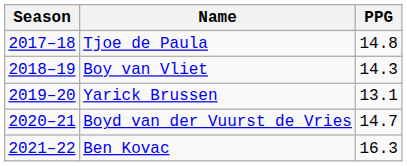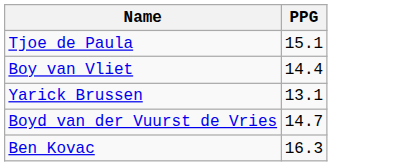- column: (42, 18)
(379, 44) 14.8 -> (304, 44) 15.1
(379, 70) 14.3 -> (304, 70) 14.4
